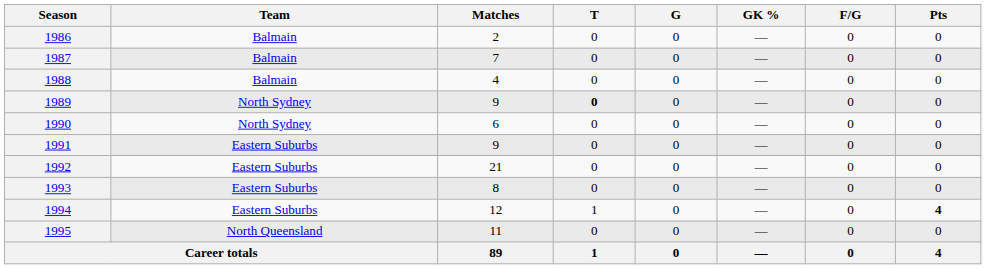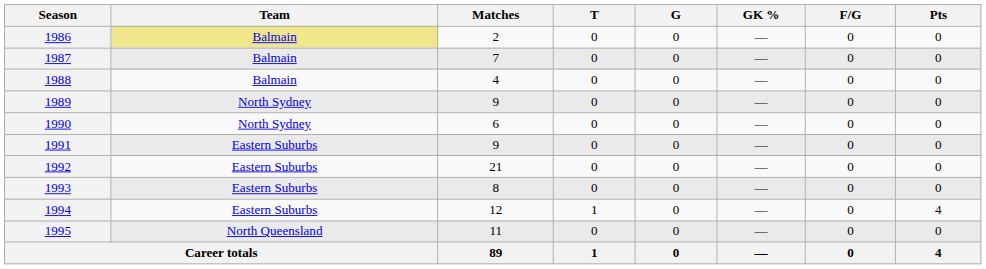(275, 37) no background -> (275, 37) khaki background
(594, 102) bold -> (594, 102) normal
(938, 210) bold -> (938, 210) normal
